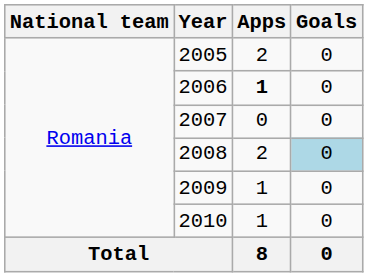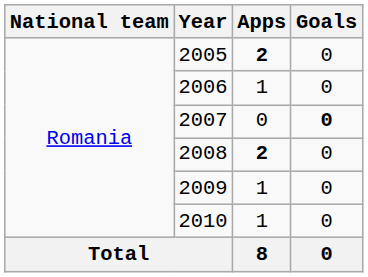(262, 55) normal -> (262, 55) bold
(262, 88) bold -> (262, 88) normal
(327, 121) normal -> (327, 121) bold
(262, 154) normal -> (262, 154) bold
(327, 154) lightblue background -> (327, 154) no background
